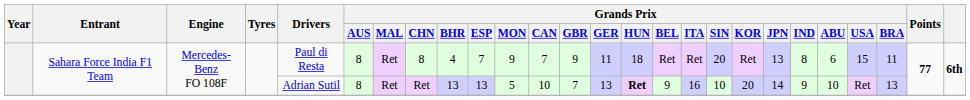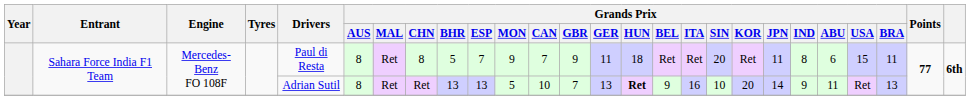(453, 59) 4 -> (453, 59) 5
(777, 59) 13 -> (777, 59) 11
(833, 86) 10 -> (833, 86) 11
